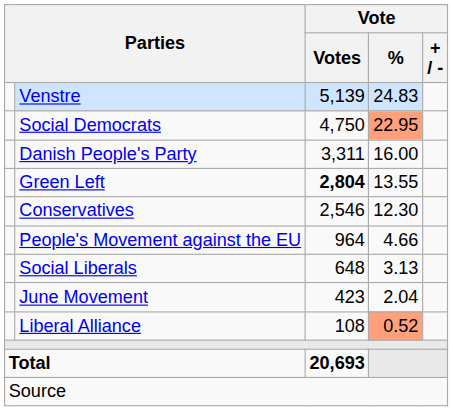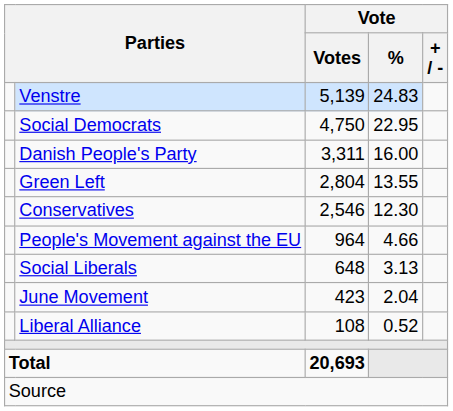(396, 125) lightsalmon background -> (396, 125) no background
(342, 182) bold -> (342, 182) normal
(401, 325) lightsalmon background -> (401, 325) no background
